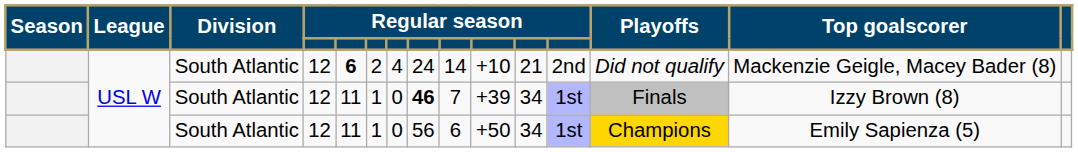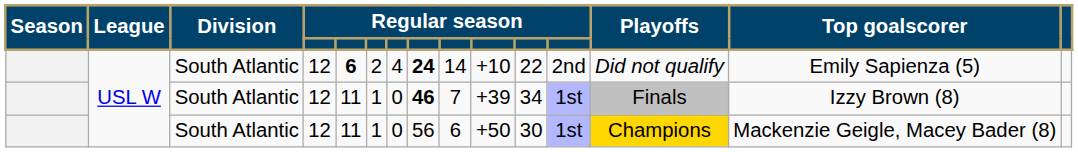(423, 66) normal -> (423, 66) bold
(531, 66) 21 -> (531, 66) 22
(895, 66) Mackenzie Geigle, Macey Bader (8) -> (895, 66) Emily Sapienza (5)
(531, 130) 34 -> (531, 130) 30
(895, 130) Emily Sapienza (5) -> (895, 130) Mackenzie Geigle, Macey Bader (8)
